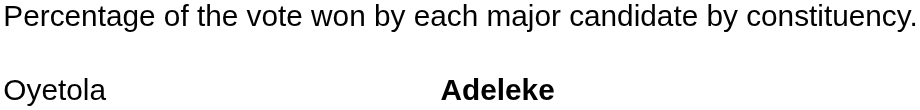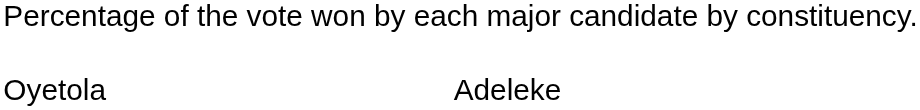(498, 90) bold -> (507, 90) normal
